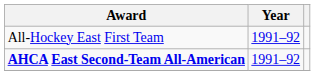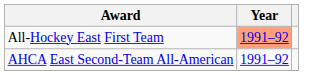(276, 37) no background -> (264, 37) lightsalmon background
(126, 59) bold -> (121, 59) normal
